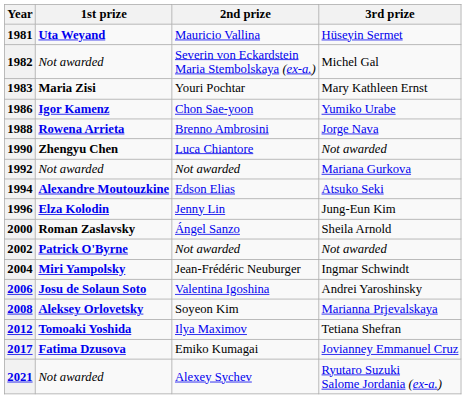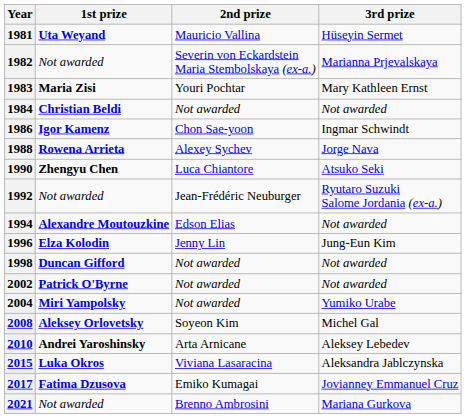(350, 61) Michel Gal -> (380, 61) Marianna Prjevalskaya
+ row: (20, 108)
(359, 108) Yumiko Urabe -> (365, 128) Ingmar Schwindt
(222, 128) Brenno Ambrosini -> (213, 149) Alexey Sychev
(354, 149) Not awarded -> (353, 169) Atsuko Seki
(208, 169) Not awarded -> (238, 196) Jean-Frédéric Neuburger
(366, 169) Mariana Gurkova -> (382, 196) Ryutaro Suzuki Salome Jordania (ex-a.)
(353, 189) Atsuko Seki -> (354, 223) Not awarded
+ row: (20, 263)
- row: (20, 229)
(238, 269) Jean-Frédéric Neuburger -> (208, 303) Not awarded
(365, 269) Ingmar Schwindt -> (359, 303) Yumiko Urabe
- row: (20, 289)
(380, 309) Marianna Prjevalskaya -> (350, 323) Michel Gal
+ row: (20, 343)
- row: (20, 329)
+ row: (20, 363)
(213, 376) Alexey Sychev -> (222, 403) Brenno Ambrosini
(382, 376) Ryutaro Suzuki Salome Jordania (ex-a.) -> (366, 403) Mariana Gurkova
